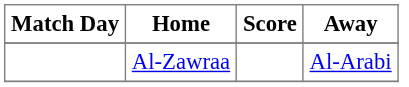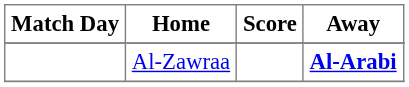(351, 62) normal -> (353, 62) bold
